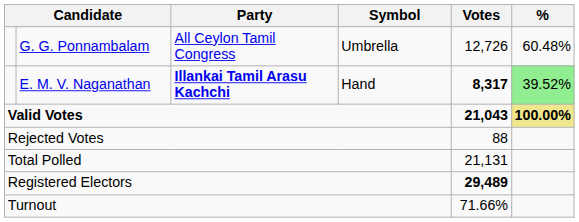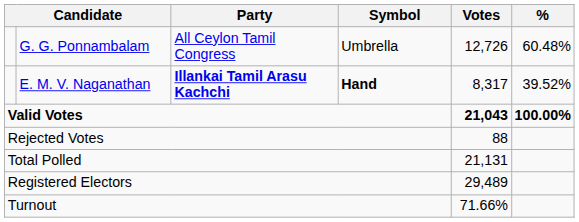(358, 84) normal -> (359, 84) bold
(490, 84) bold -> (490, 84) normal
(547, 84) lightgreen background -> (547, 84) no background
(543, 115) khaki background -> (543, 115) no background
(486, 183) bold -> (486, 183) normal
